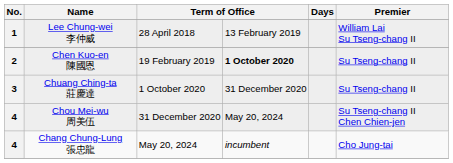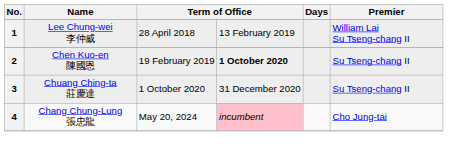- row: (80, 116)
(247, 144) no background -> (241, 117) pink background
